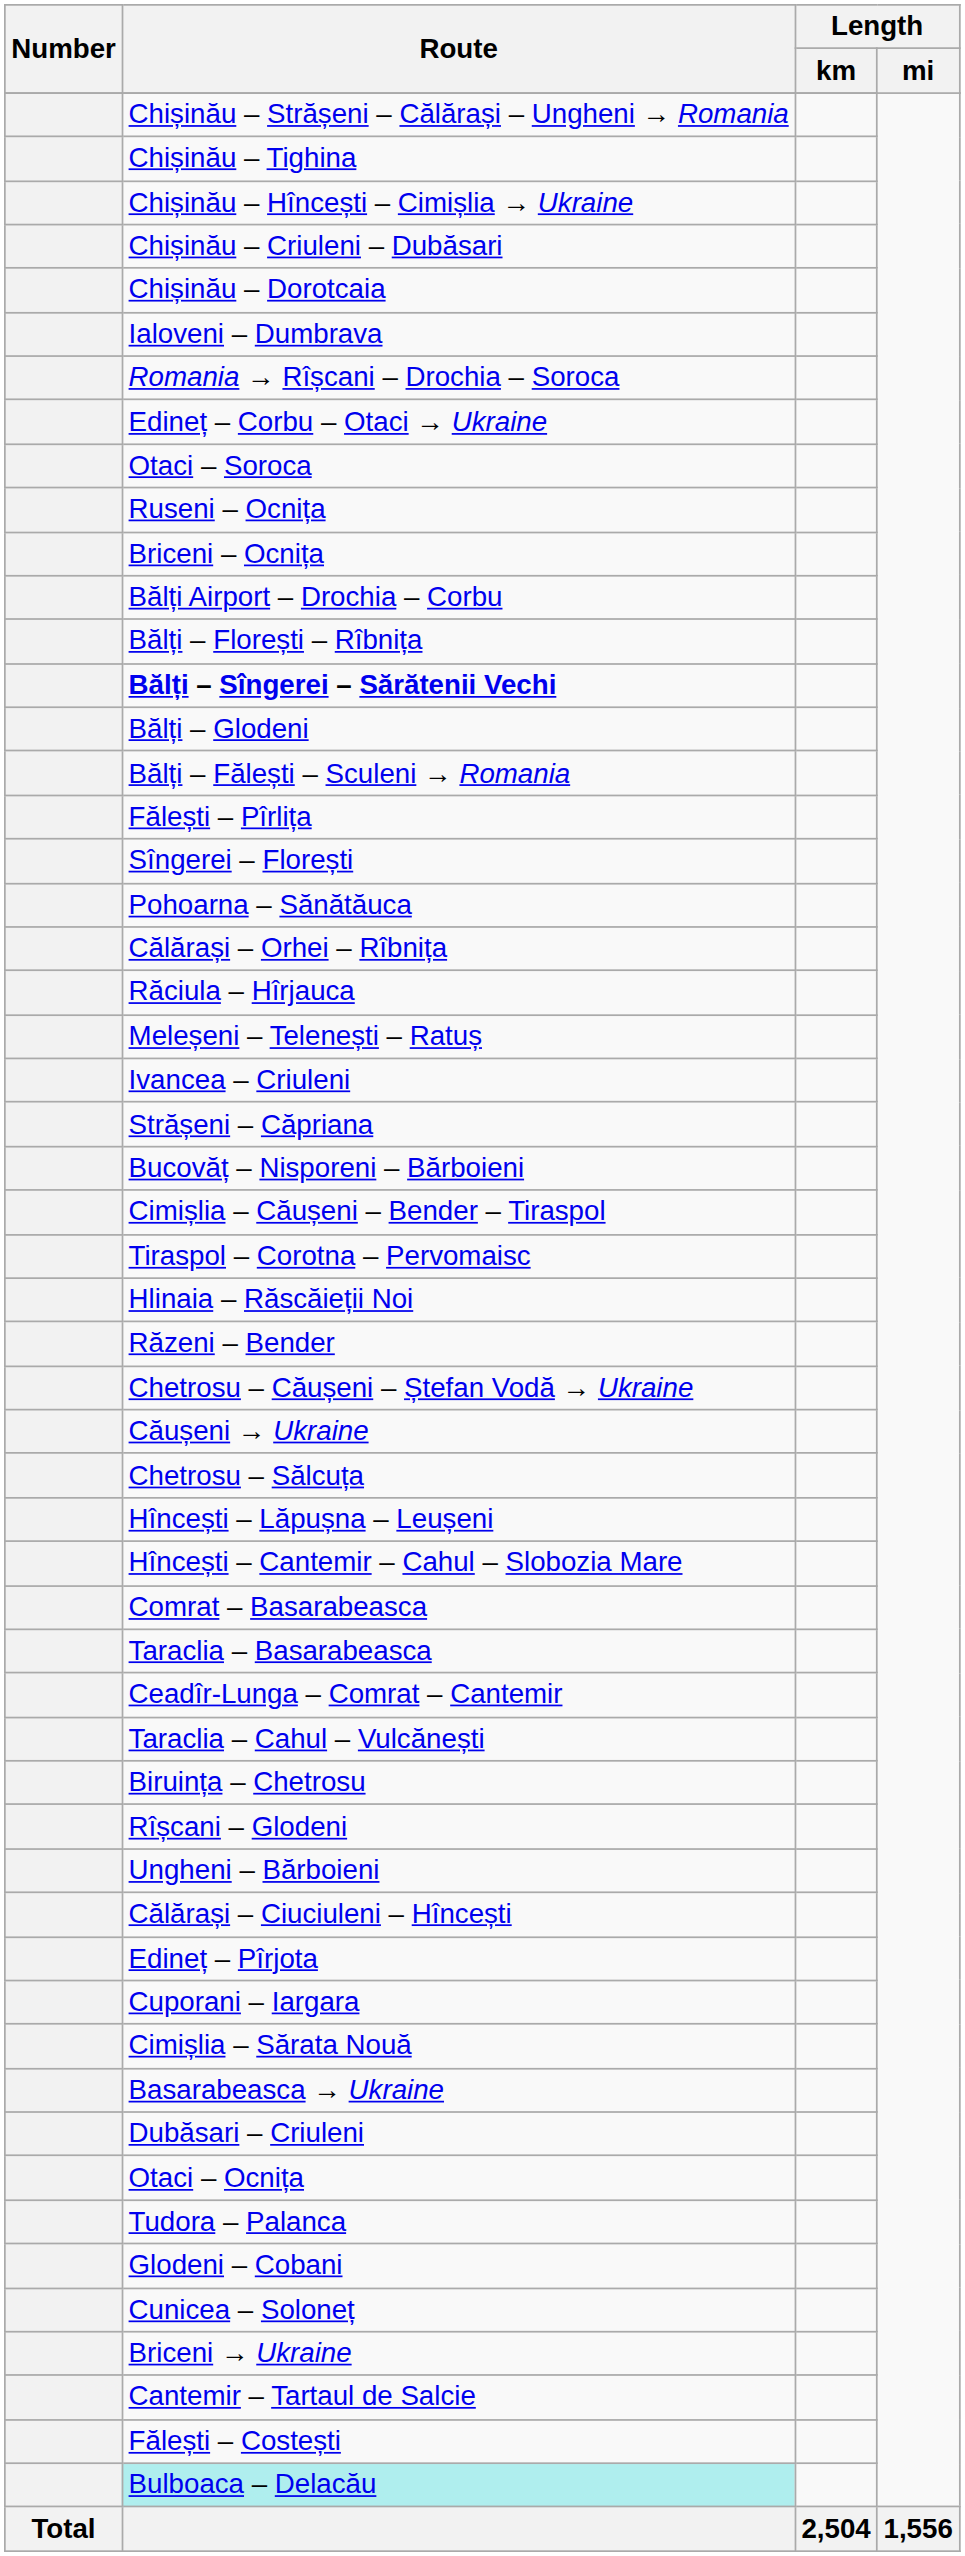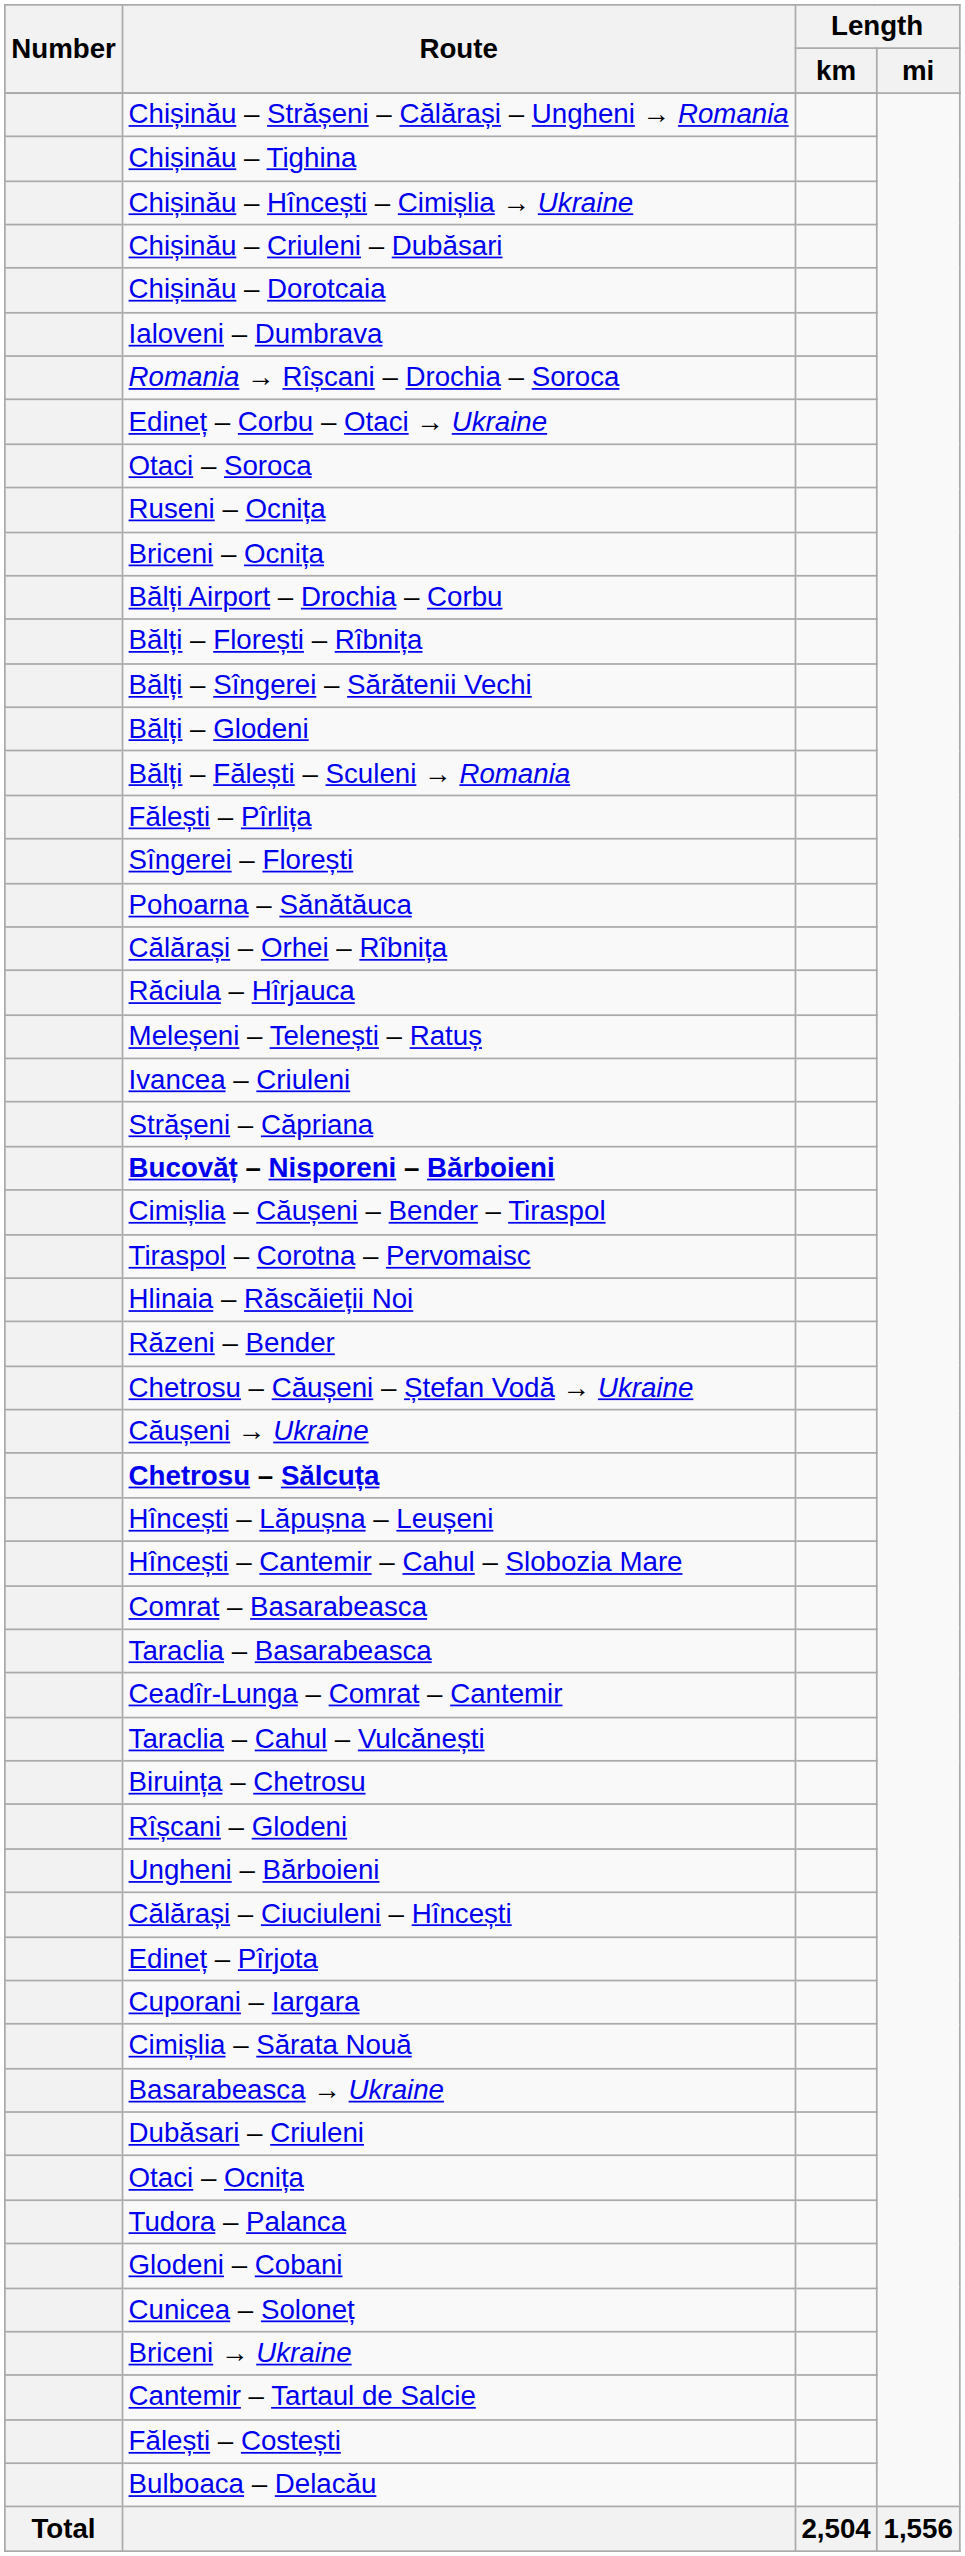(342, 684) bold -> (330, 684) normal
(326, 1167) normal -> (342, 1167) bold
(246, 1475) normal -> (254, 1475) bold
(252, 2484) paleturquoise background -> (252, 2484) no background
